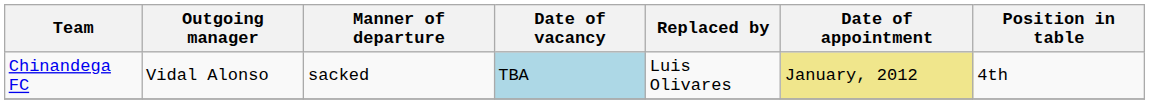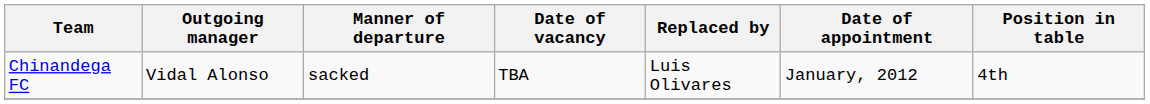(513, 76) lightblue background -> (513, 76) no background
(851, 76) khaki background -> (851, 76) no background
